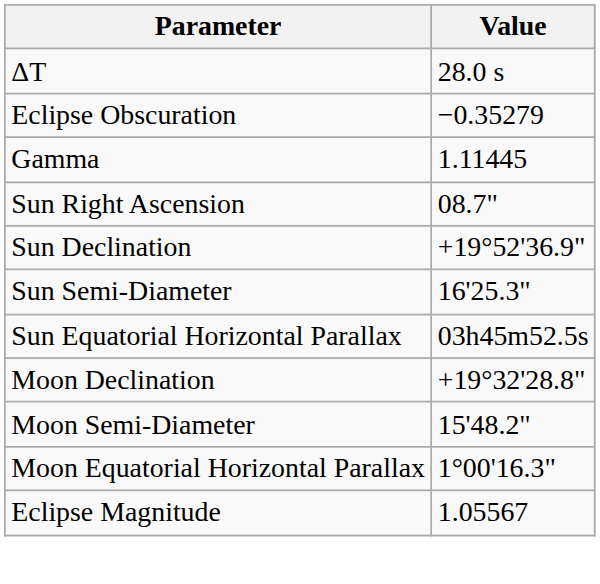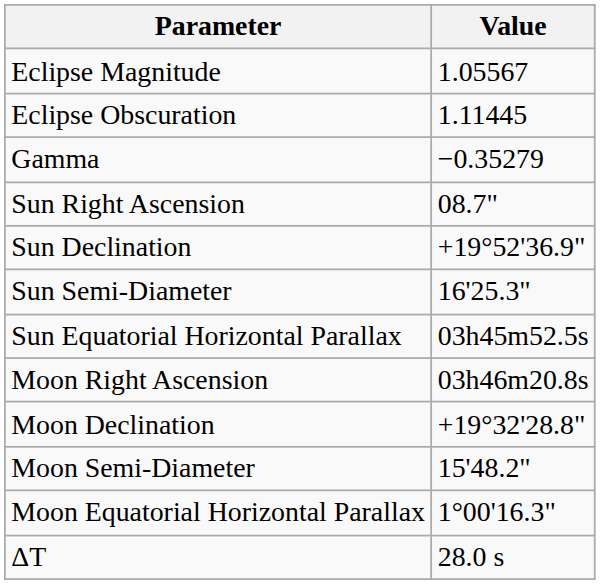rows swapped: (116, 512) <-> (29, 70)
(491, 114) −0.35279 -> (482, 114) 1.11445
(482, 159) 1.11445 -> (491, 159) −0.35279
+ row: (140, 379)
